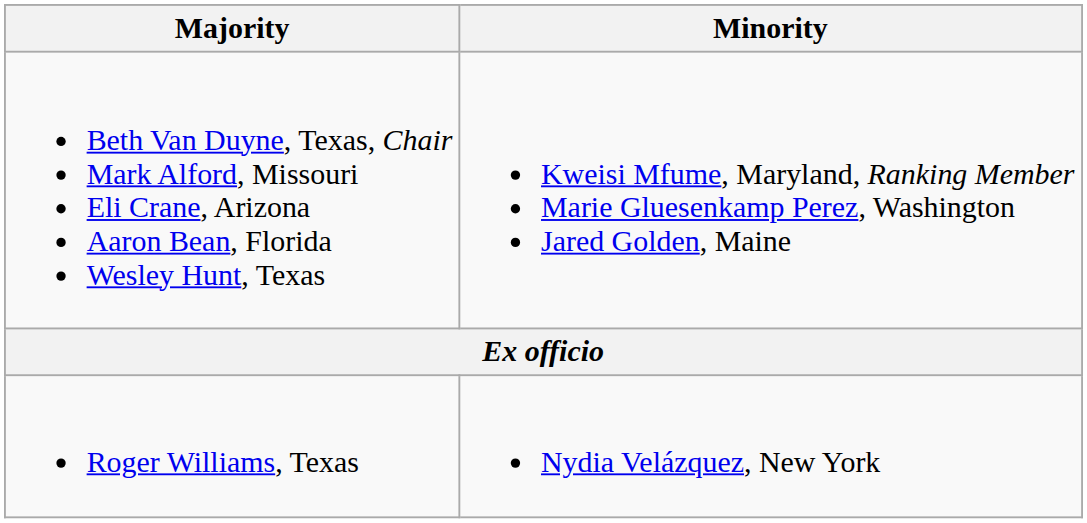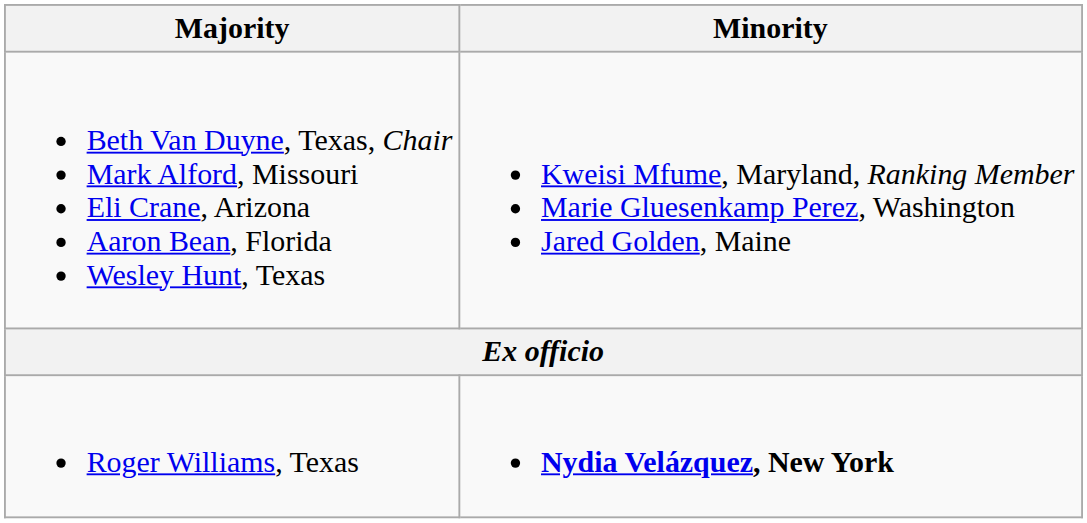(770, 463) normal -> (770, 463) bold
